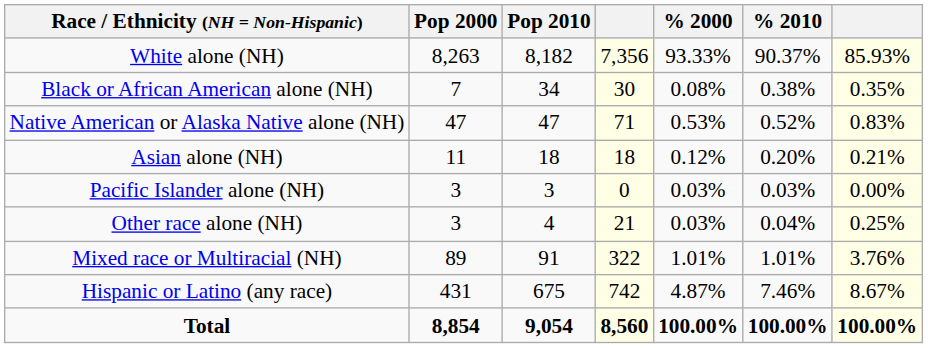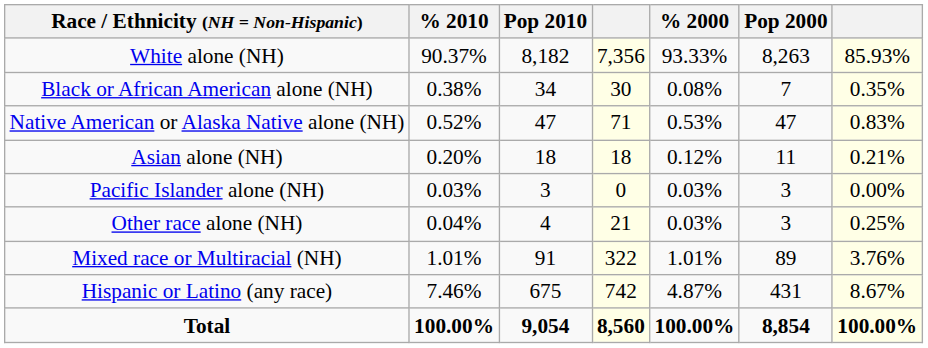columns swapped: (456, 21) <-> (788, 21)
